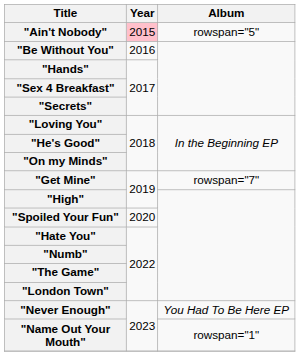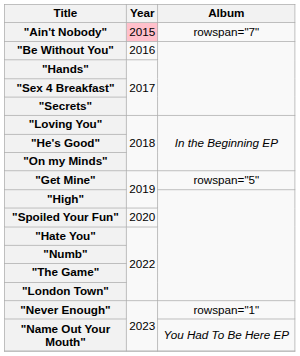(226, 32) rowspan="5" -> (226, 32) rowspan="7"
(226, 180) rowspan="7" -> (226, 180) rowspan="5"
(226, 310) You Had To Be Here EP -> (226, 310) rowspan="1"
(226, 335) rowspan="1" -> (226, 335) You Had To Be Here EP
